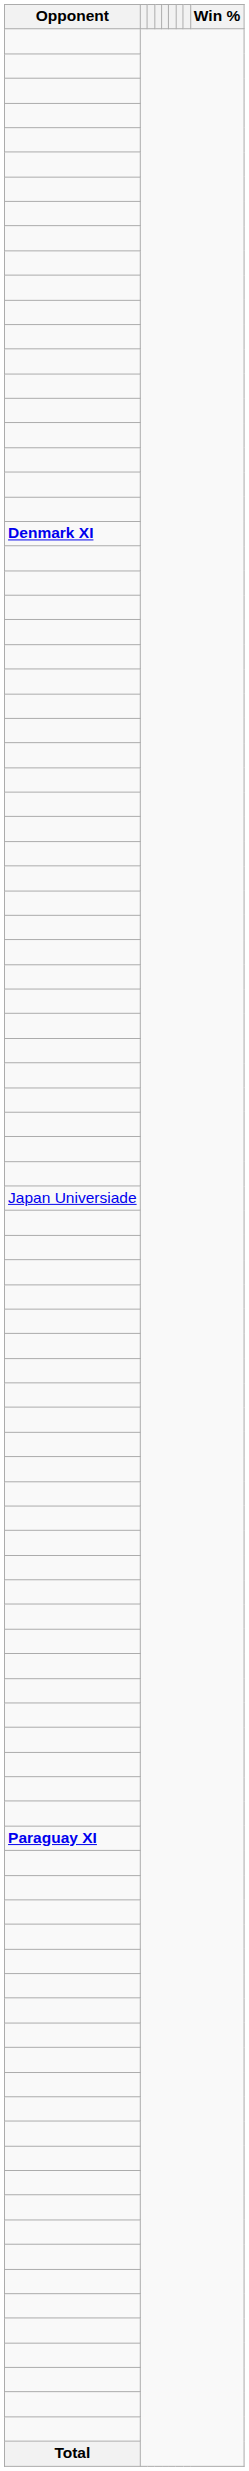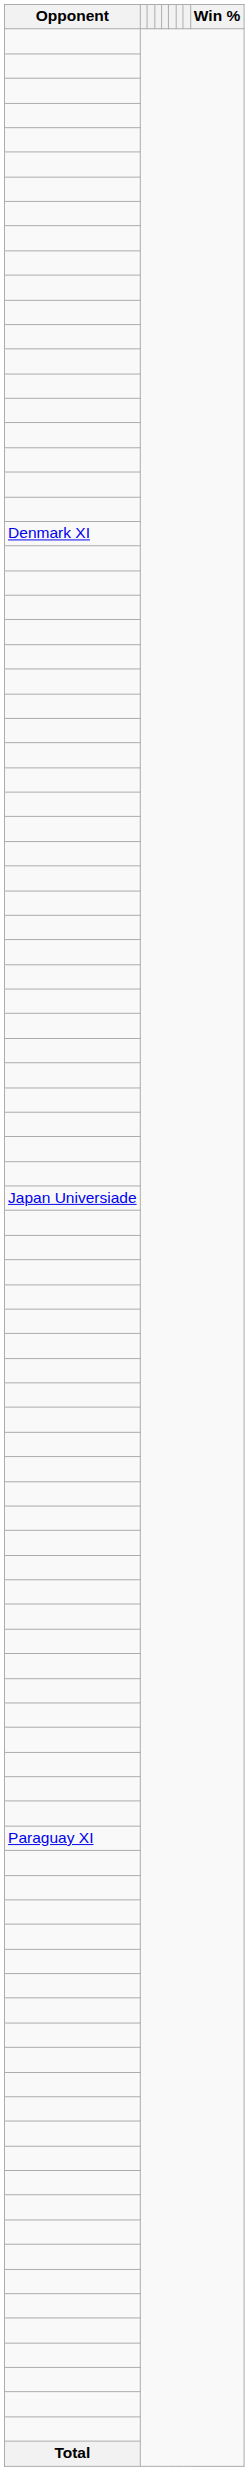(51, 533) bold -> (49, 533) normal
(52, 1838) bold -> (51, 1838) normal
